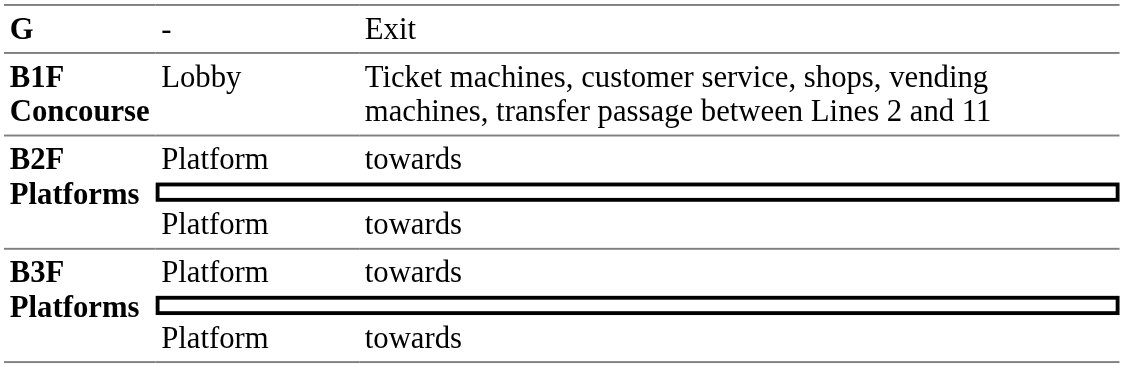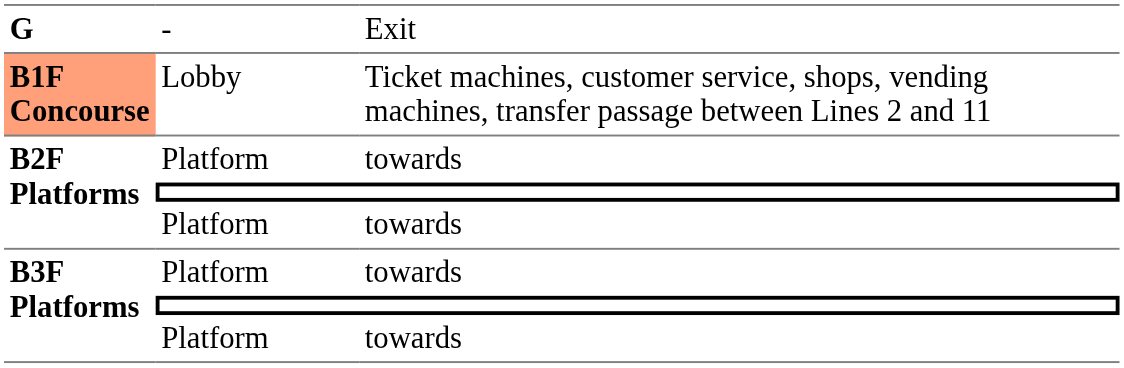(80, 93) no background -> (80, 93) lightsalmon background
